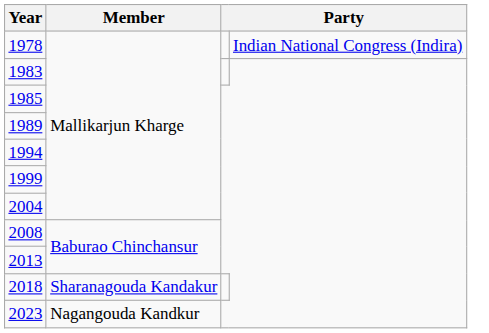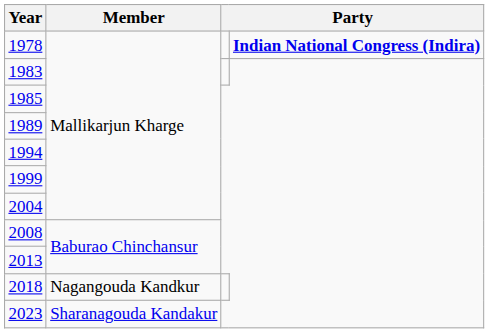(348, 44) normal -> (357, 44) bold
(134, 286) Sharanagouda Kandakur -> (125, 286) Nagangouda Kandkur
(125, 313) Nagangouda Kandkur -> (134, 313) Sharanagouda Kandakur
